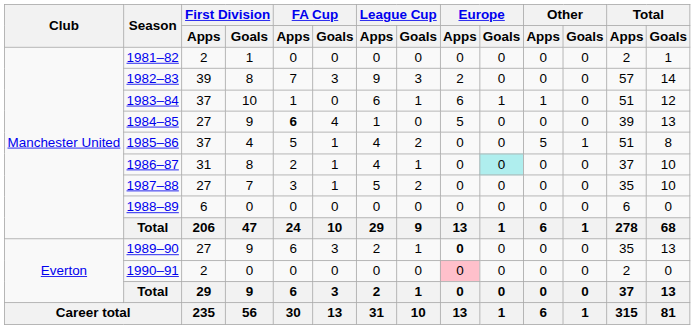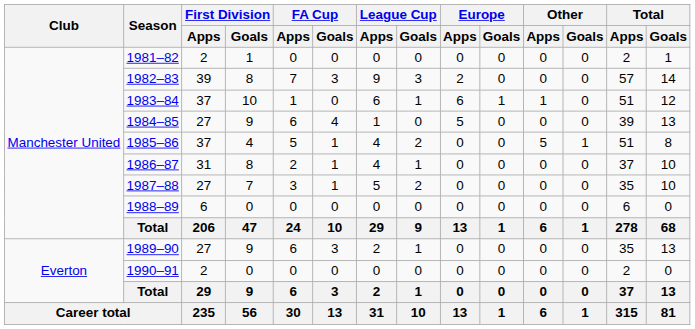(293, 121) bold -> (293, 121) normal
(502, 164) paleturquoise background -> (502, 164) no background
(460, 249) bold -> (460, 249) normal
(460, 270) pink background -> (460, 270) no background
